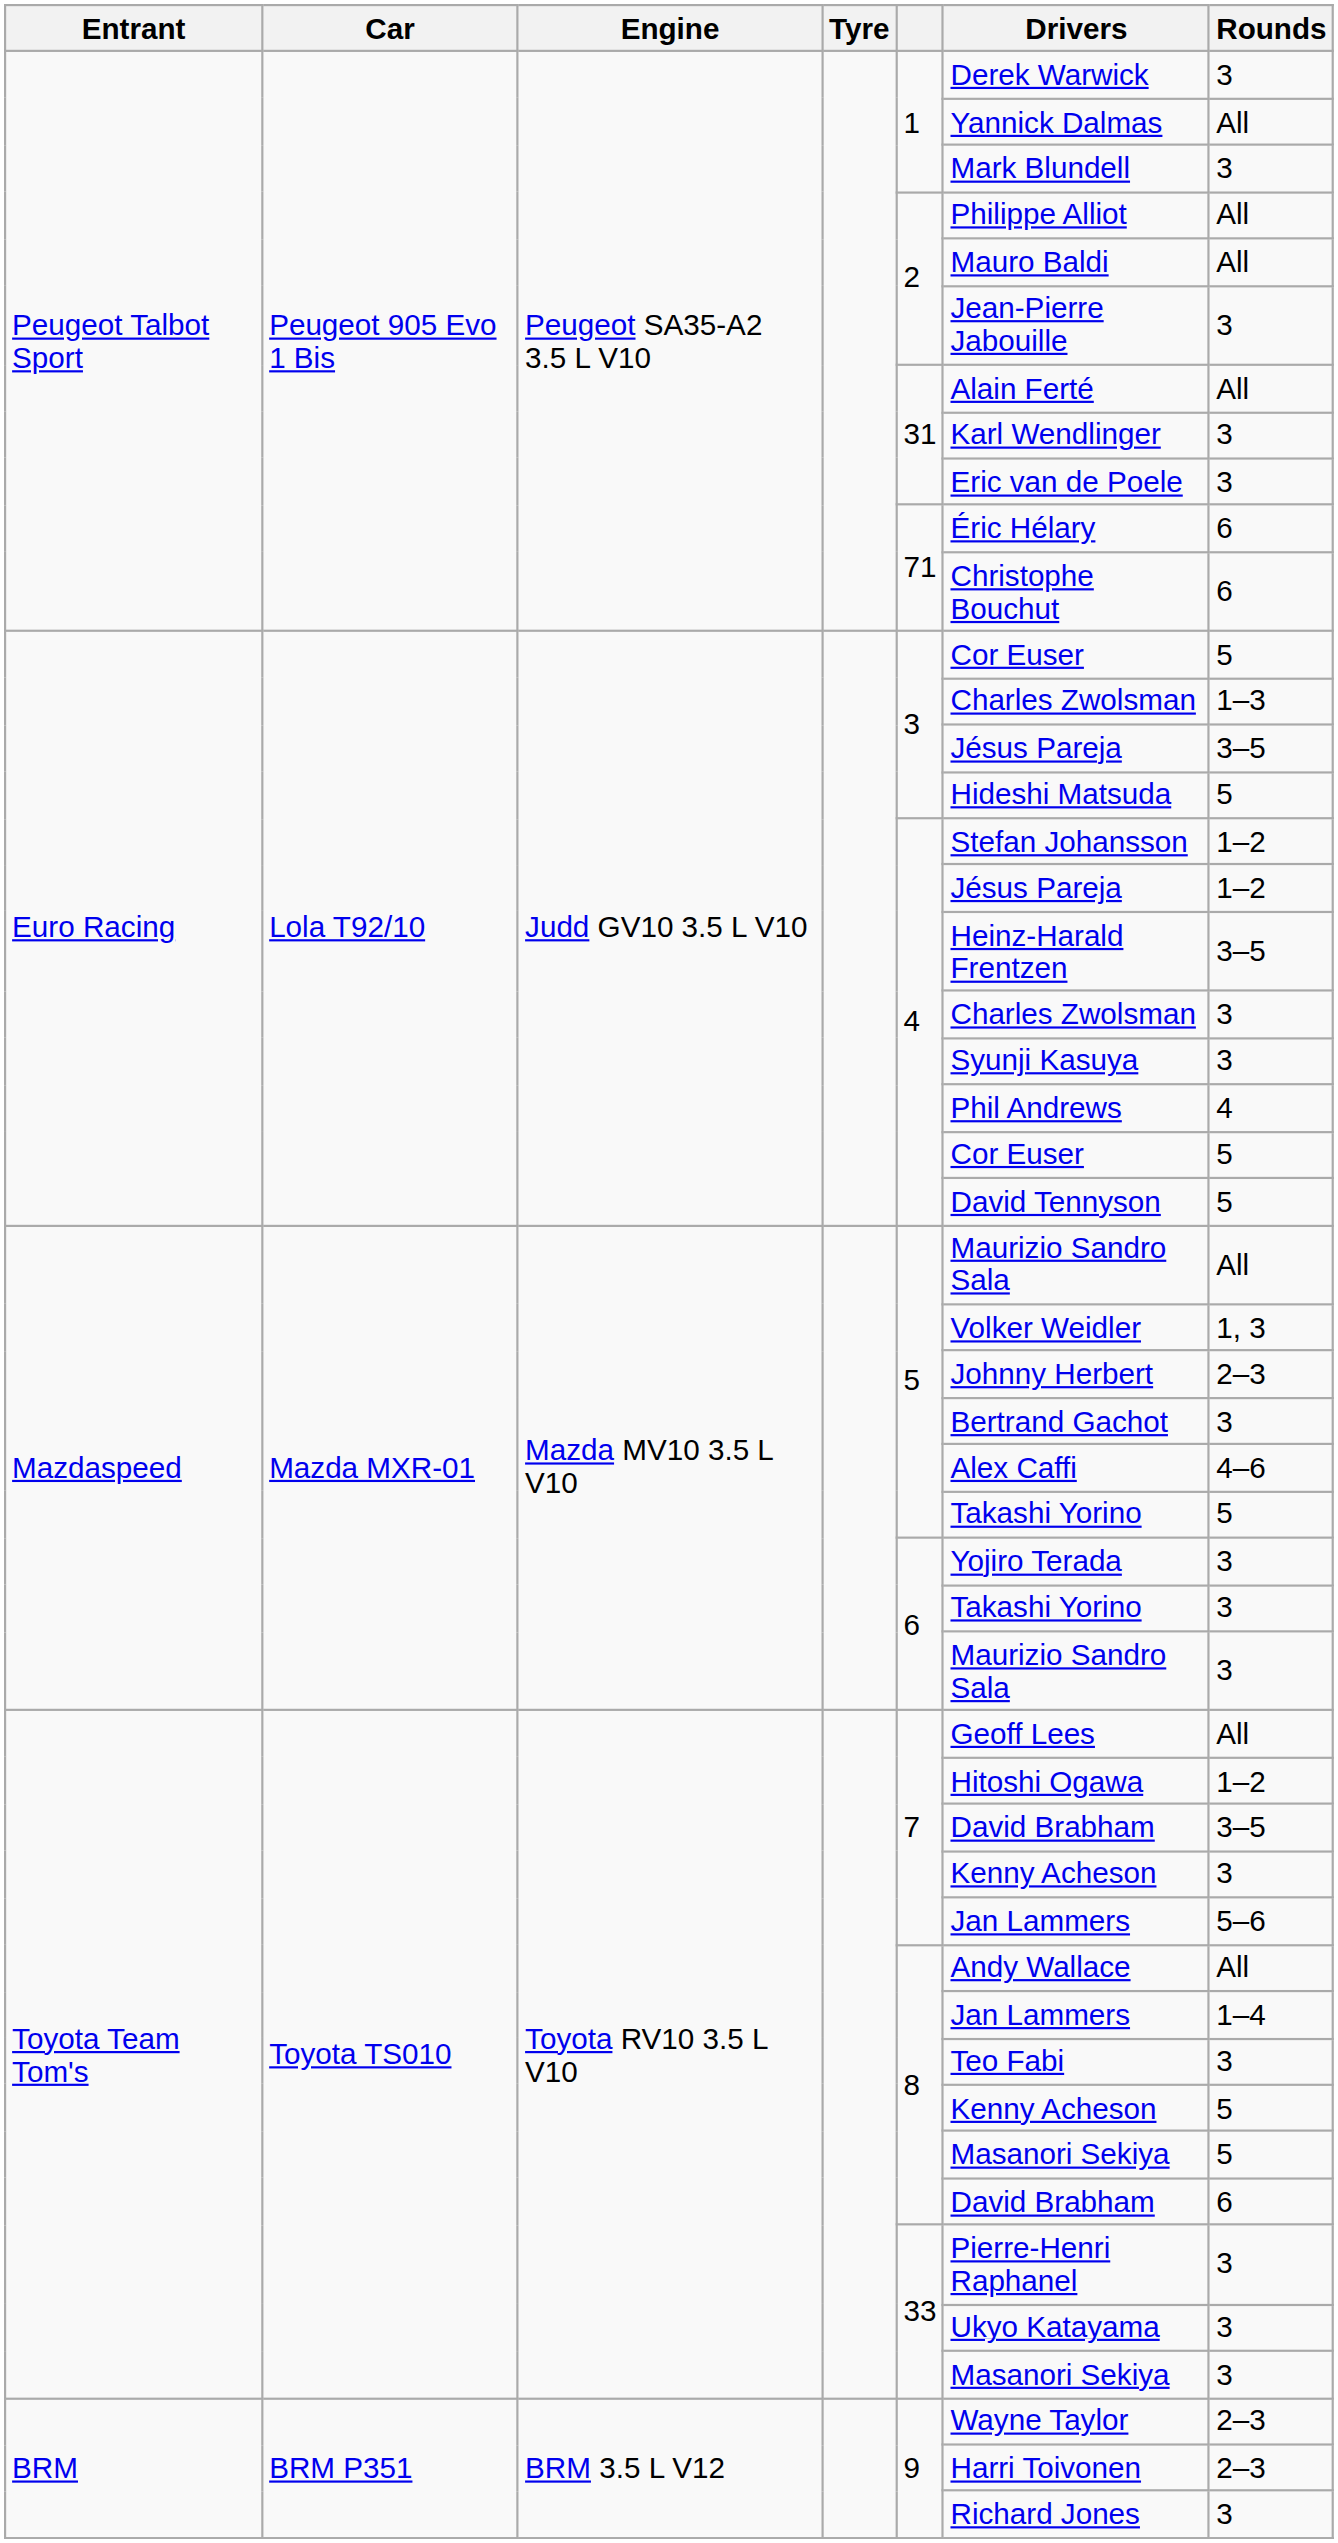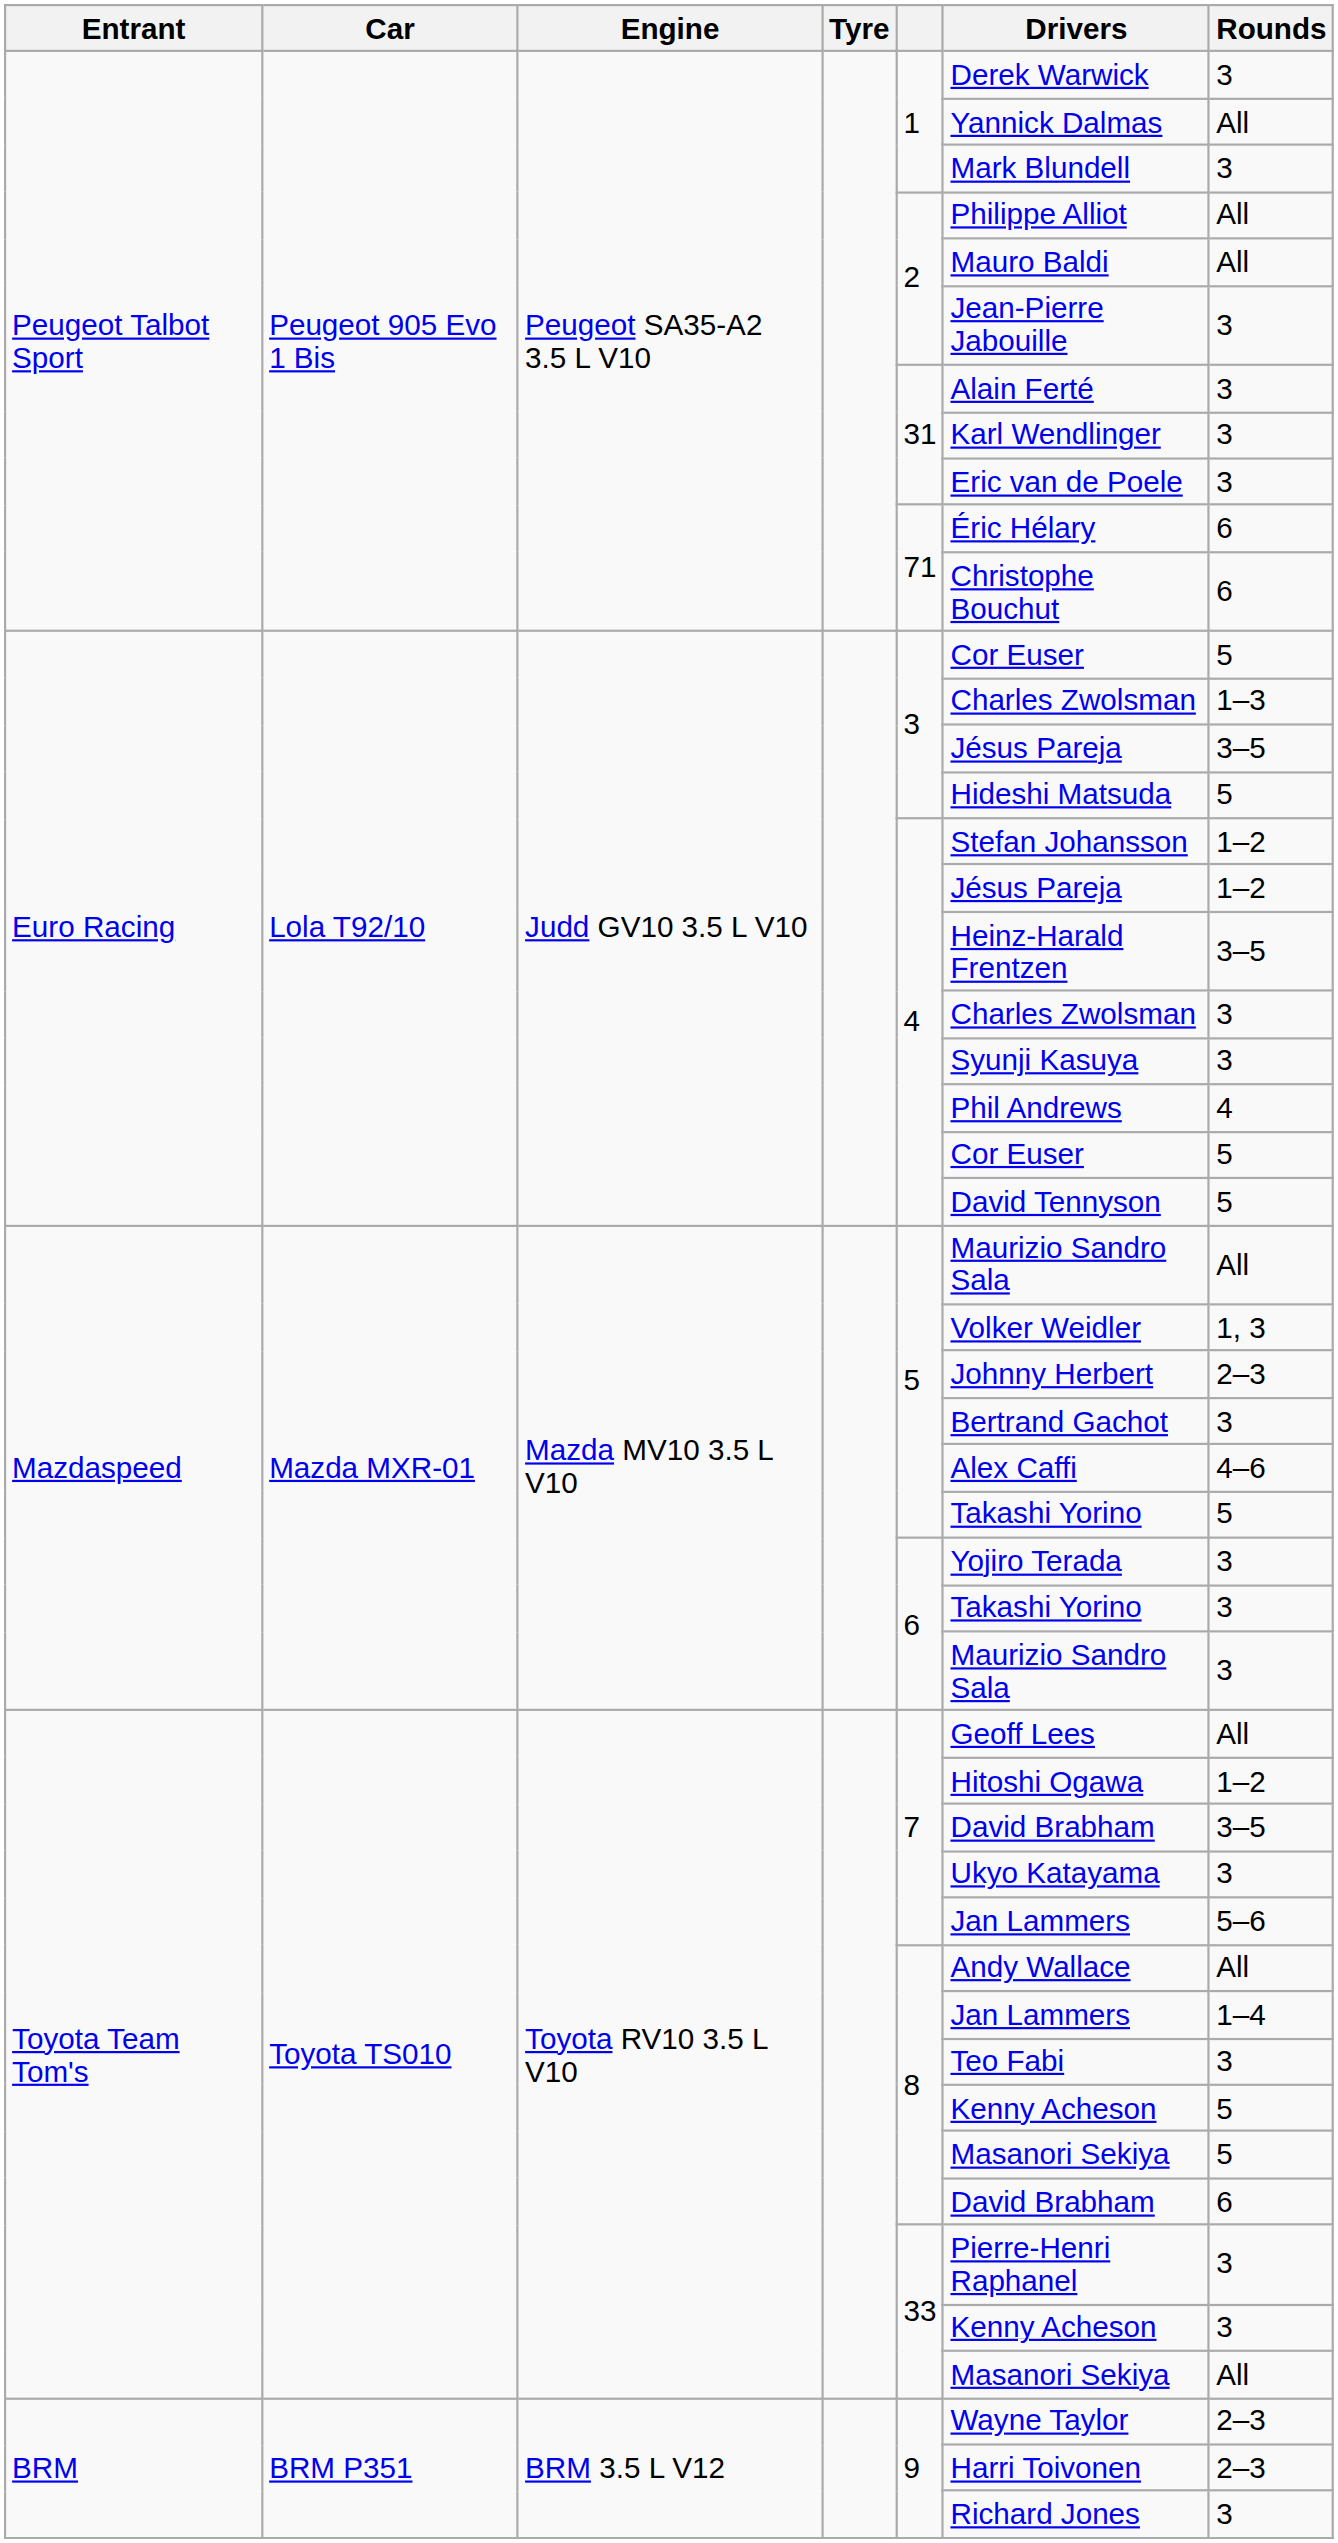(1233, 388) All -> (1224, 388) 3
(1053, 1874) Kenny Acheson -> (1055, 1874) Ukyo Katayama
(1055, 2327) Ukyo Katayama -> (1053, 2327) Kenny Acheson
(1224, 2374) 3 -> (1233, 2374) All
